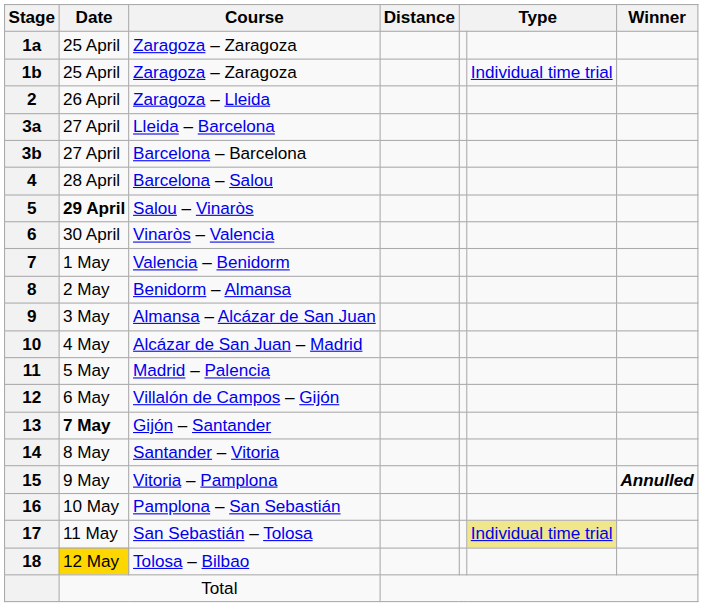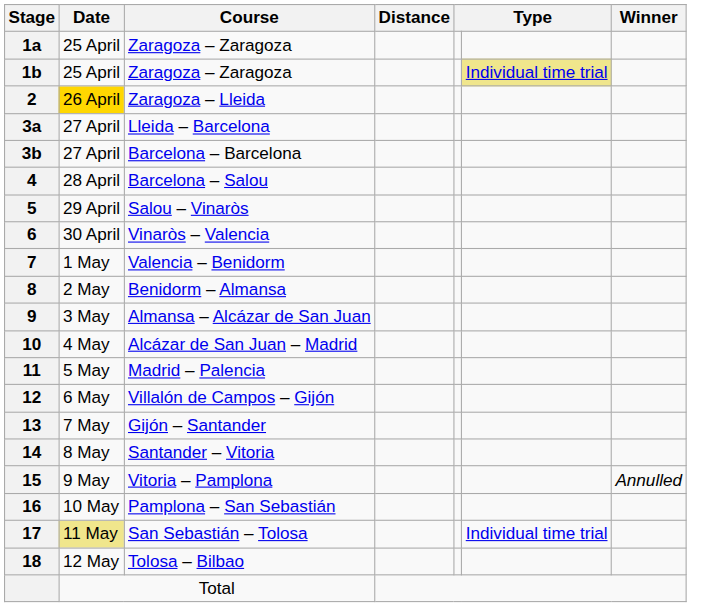(542, 72) no background -> (537, 72) khaki background
(92, 99) no background -> (92, 99) gold background
(94, 208) bold -> (92, 208) normal
(87, 425) bold -> (86, 425) normal
(657, 479) bold -> (649, 479) normal
(90, 533) no background -> (90, 533) khaki background
(542, 533) khaki background -> (537, 533) no background
(91, 561) gold background -> (91, 561) no background
